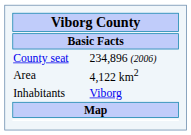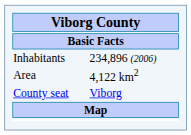(41, 58) County seat -> (39, 58) Inhabitants
(39, 93) Inhabitants -> (41, 93) County seat
